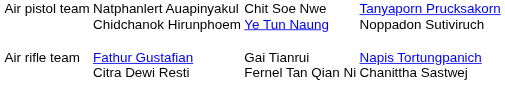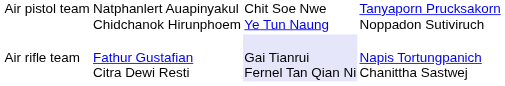(300, 65) no background -> (300, 65) lavender background
